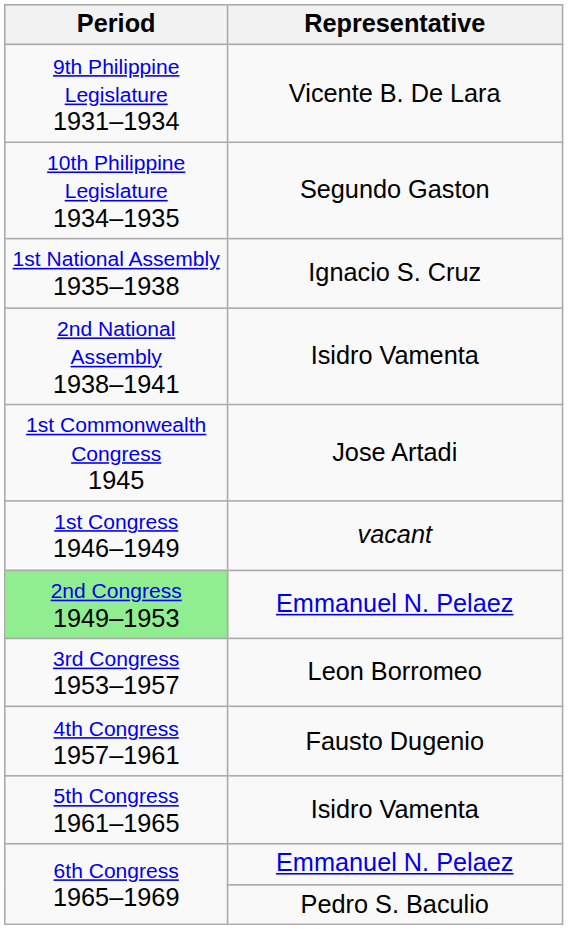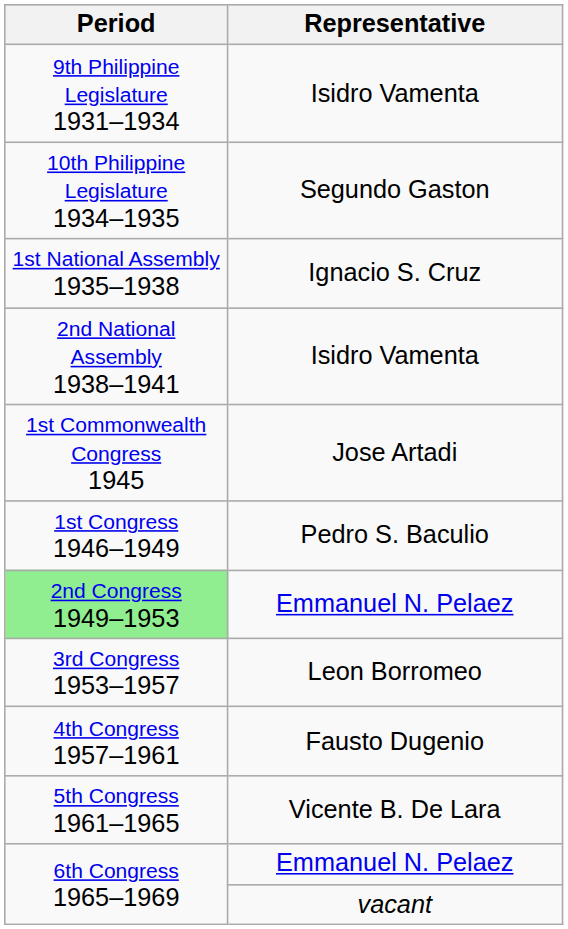(395, 93) Vicente B. De Lara -> (395, 93) Isidro Vamenta
(395, 535) vacant -> (395, 535) Pedro S. Baculio
(395, 809) Isidro Vamenta -> (395, 809) Vicente B. De Lara
(395, 903) Pedro S. Baculio -> (395, 903) vacant
